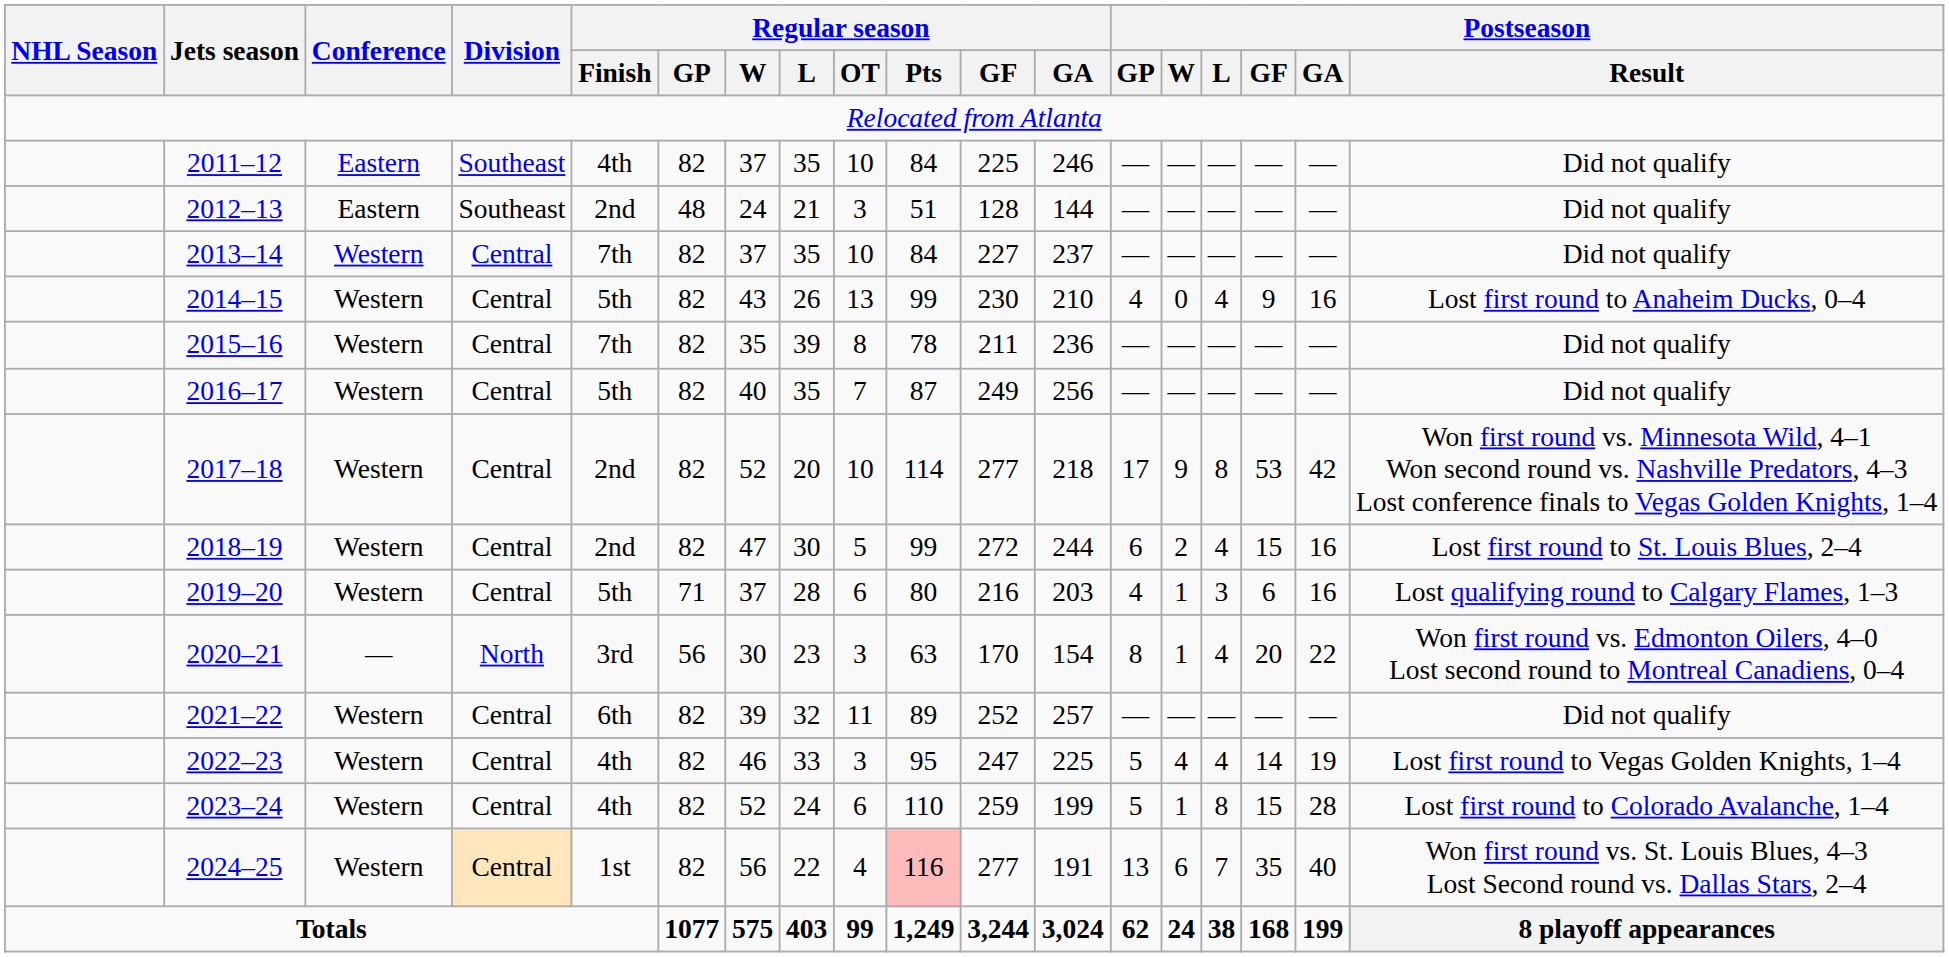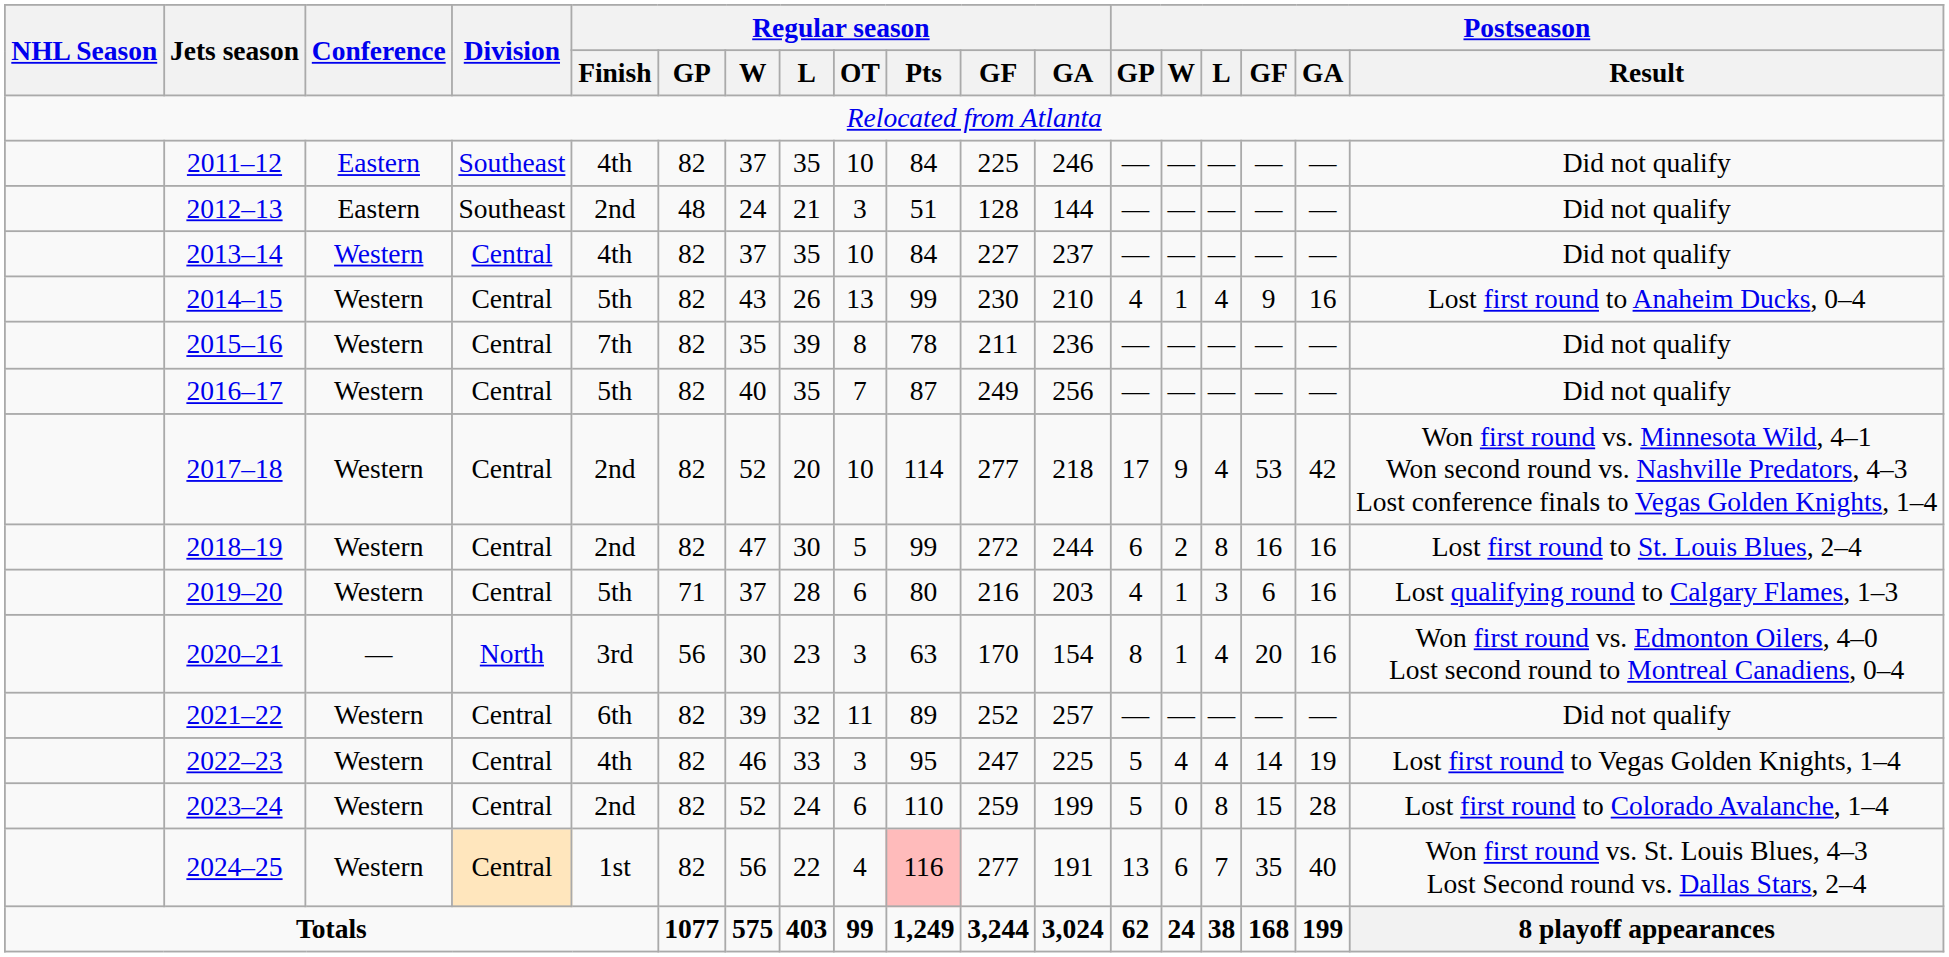(615, 254) 7th -> (615, 254) 4th
(1181, 299) 0 -> (1181, 299) 1
(1221, 468) 8 -> (1221, 468) 4
(1221, 546) 4 -> (1221, 546) 8
(1269, 546) 15 -> (1269, 546) 16
(1323, 653) 22 -> (1323, 653) 16
(615, 805) 4th -> (615, 805) 2nd
(1181, 805) 1 -> (1181, 805) 0
